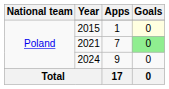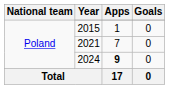(148, 28) lightyellow background -> (148, 28) no background
(148, 44) lightgreen background -> (148, 44) no background
(117, 60) normal -> (117, 60) bold
